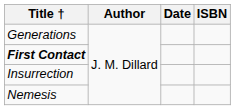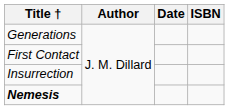(46, 54) bold -> (43, 54) normal
(32, 94) normal -> (33, 94) bold
